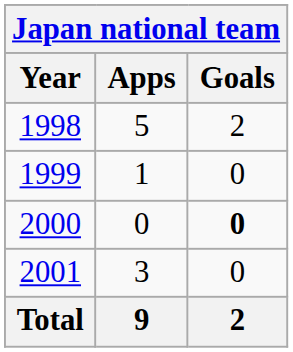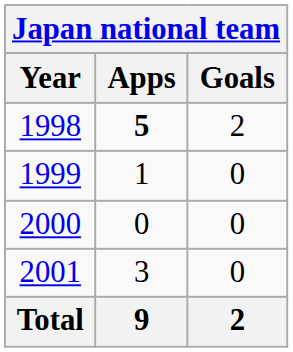(142, 126) normal -> (142, 126) bold
(237, 223) bold -> (237, 223) normal
